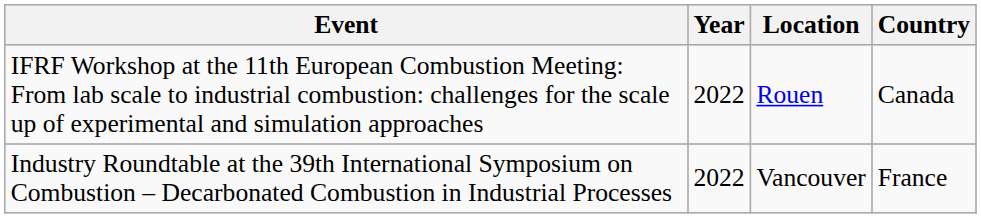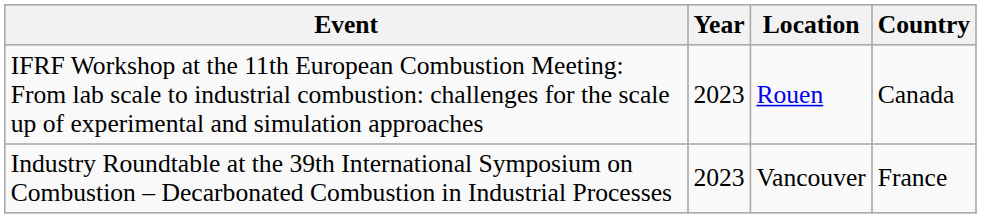(719, 94) 2022 -> (719, 94) 2023
(719, 178) 2022 -> (719, 178) 2023
